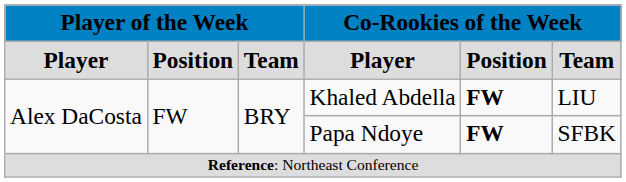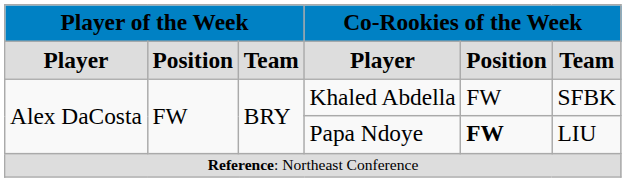(485, 97) bold -> (484, 97) normal
(577, 97) LIU -> (587, 97) SFBK
(587, 134) SFBK -> (577, 134) LIU
